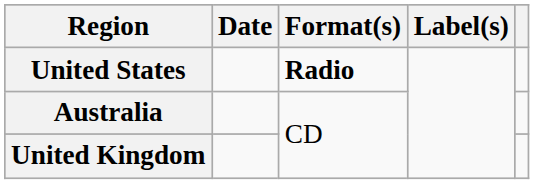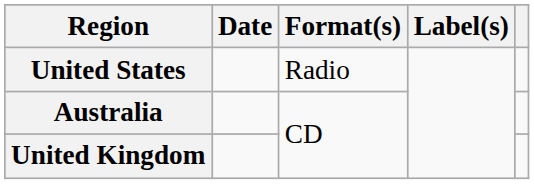(320, 69) bold -> (317, 69) normal
